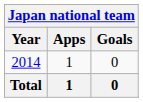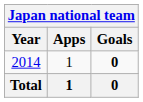(115, 62) normal -> (115, 62) bold
